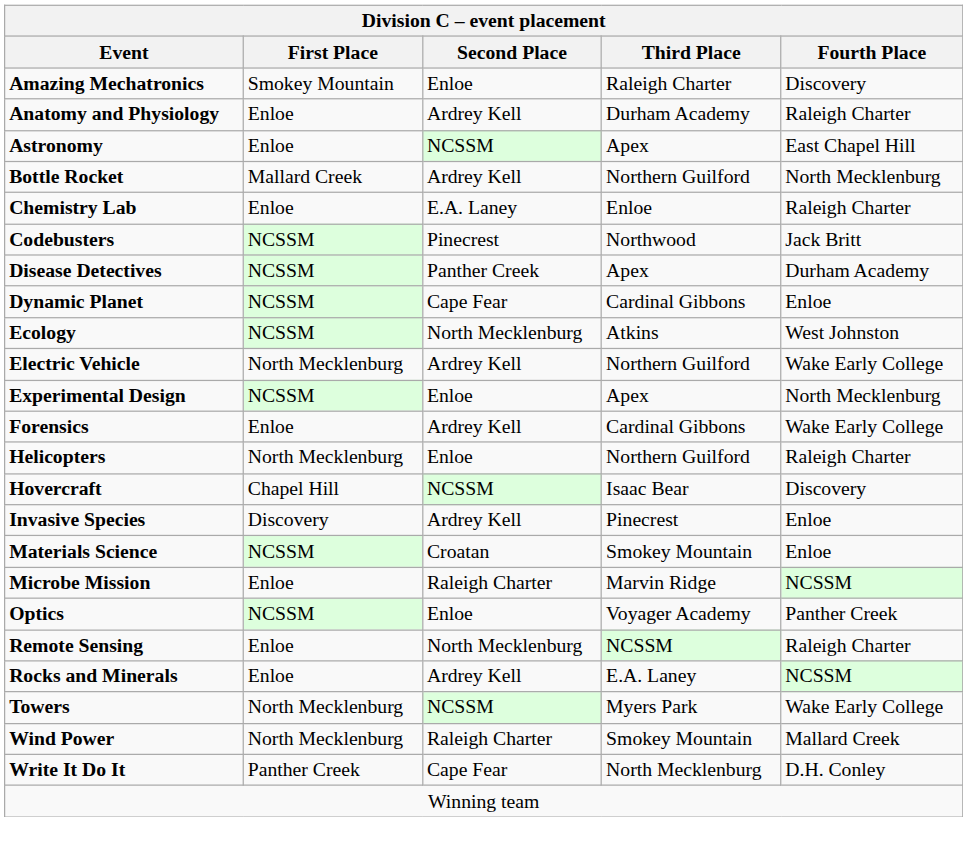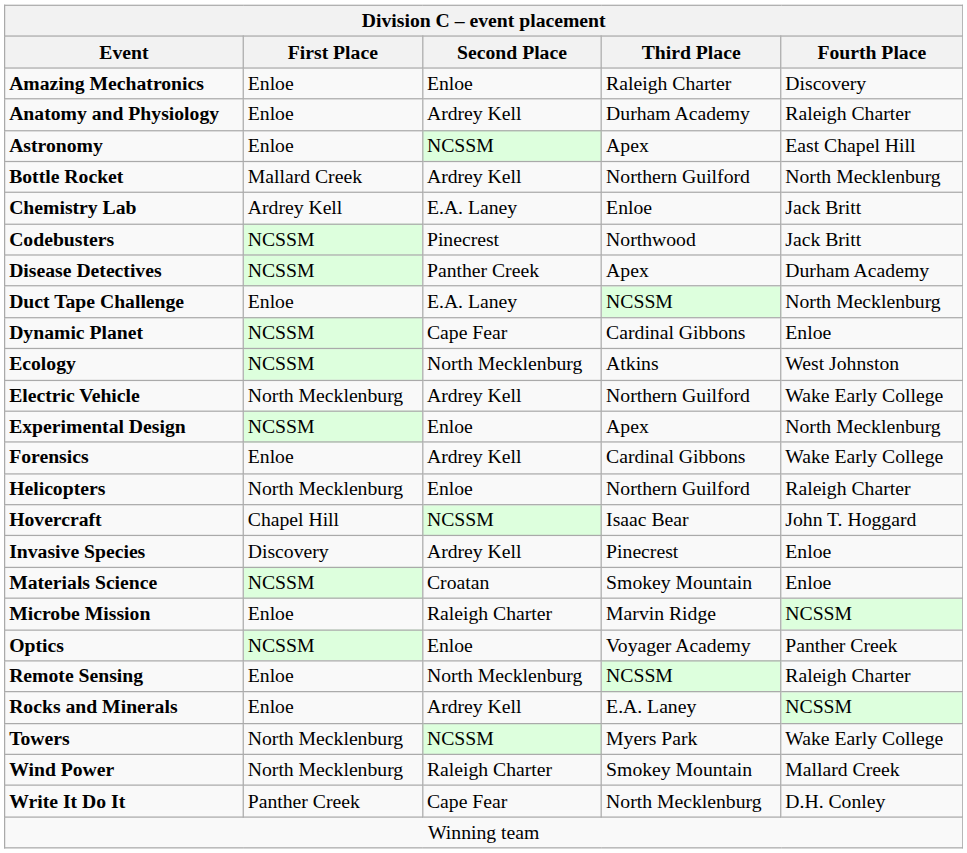(321, 83) Smokey Mountain -> (271, 83) Enloe
(271, 208) Enloe -> (295, 208) Ardrey Kell
(848, 208) Raleigh Charter -> (823, 208) Jack Britt
+ row: (97, 301)
(826, 488) Discovery -> (851, 520) John T. Hoggard
